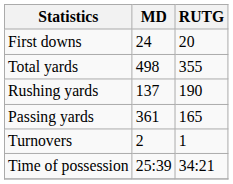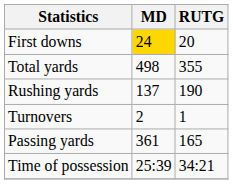(144, 41) no background -> (144, 41) gold background
rows swapped: (51, 116) <-> (40, 141)
